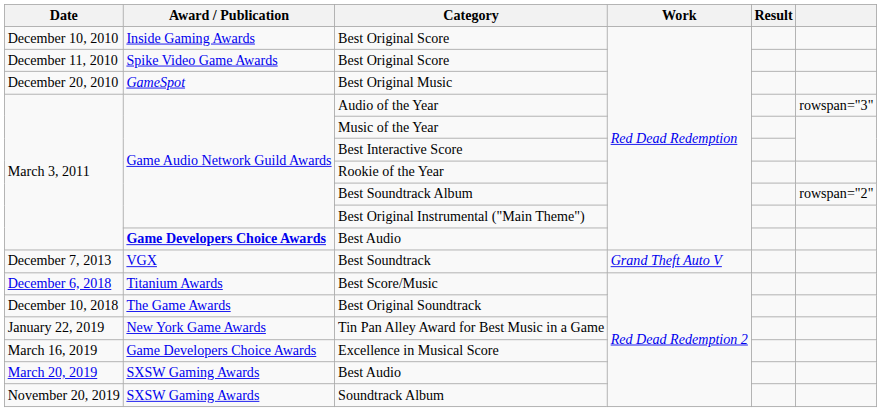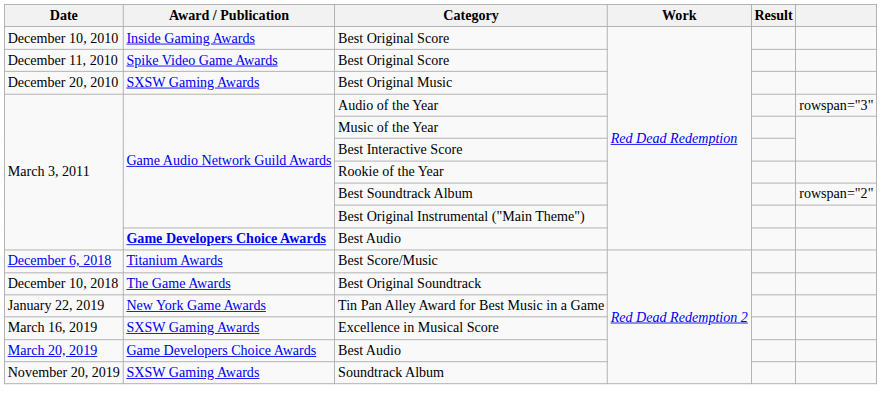(156, 82) GameSpot -> (193, 82) SXSW Gaming Awards
- row: (59, 261)
(221, 350) Game Developers Choice Awards -> (193, 328) SXSW Gaming Awards
(193, 372) SXSW Gaming Awards -> (221, 350) Game Developers Choice Awards
